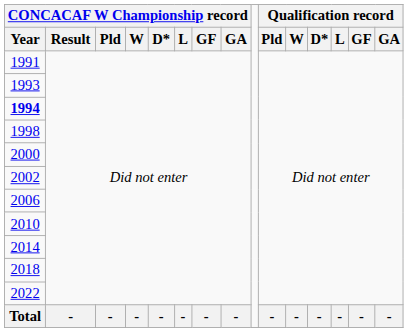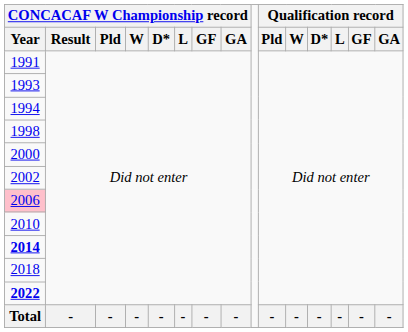(25, 108) bold -> (25, 108) normal
(25, 200) no background -> (25, 200) pink background
(25, 246) normal -> (25, 246) bold
(25, 293) normal -> (25, 293) bold
